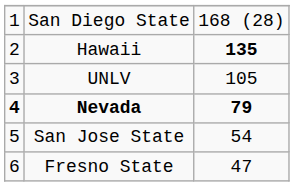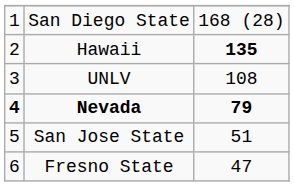(241, 79) 105 -> (241, 79) 108
(241, 137) 54 -> (241, 137) 51
